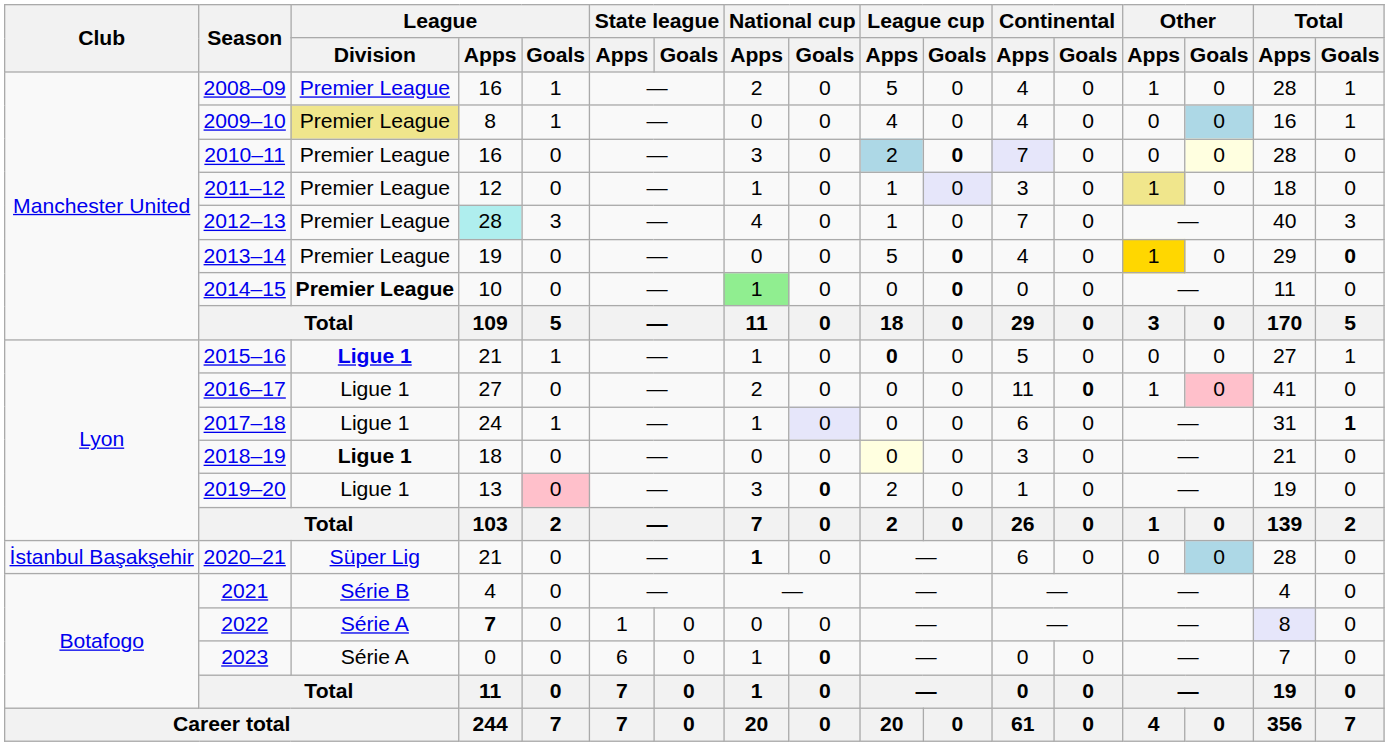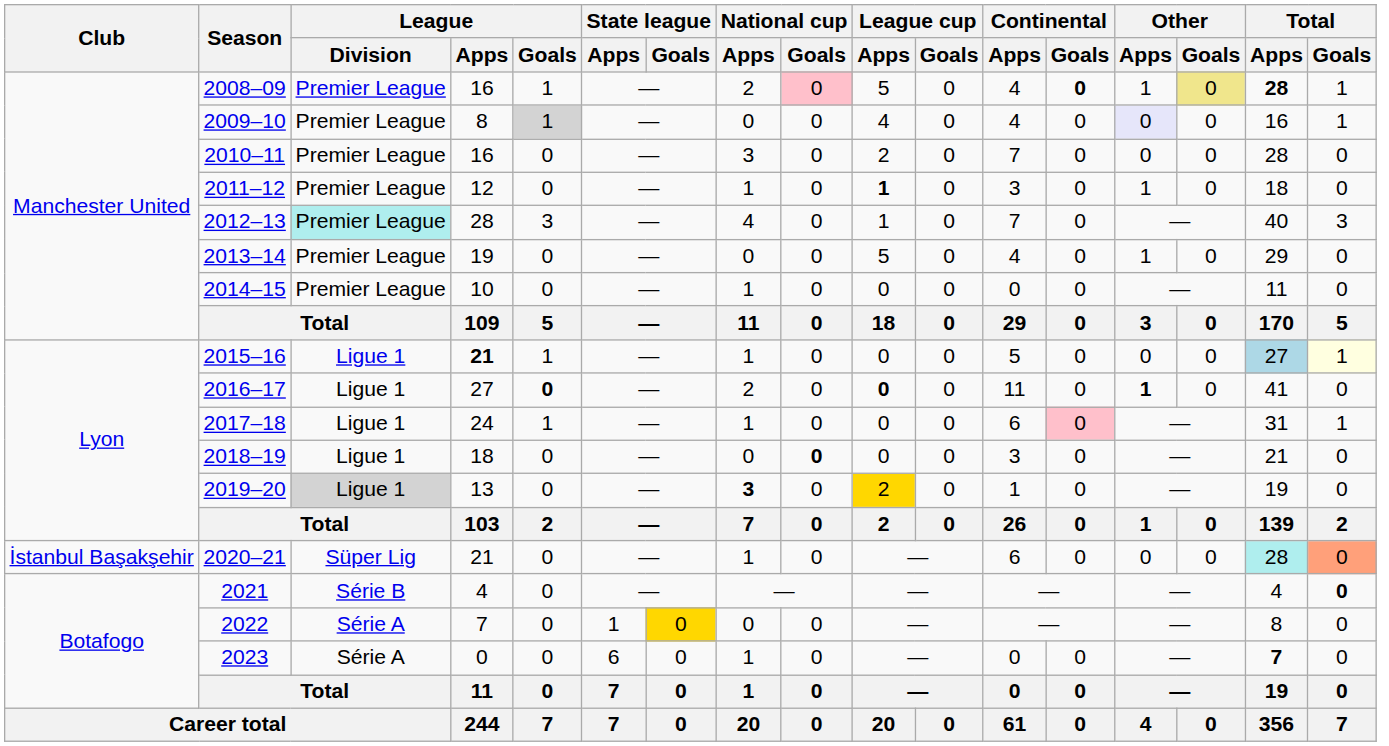(825, 88) no background -> (817, 88) pink background
(1088, 88) normal -> (1080, 88) bold
(1219, 88) no background -> (1211, 88) khaki background
(1285, 88) normal -> (1276, 88) bold
(375, 121) khaki background -> (371, 121) no background
(556, 121) no background -> (547, 121) lightgrey background
(1154, 121) no background -> (1146, 121) lavender background
(1219, 121) lightblue background -> (1211, 121) no background
(892, 155) lightblue background -> (884, 155) no background
(957, 155) bold -> (949, 155) normal
(1023, 155) lavender background -> (1015, 155) no background
(1219, 155) lightyellow background -> (1211, 155) no background
(892, 188) normal -> (884, 188) bold
(957, 188) lavender background -> (949, 188) no background
(1154, 188) khaki background -> (1146, 188) no background
(375, 222) no background -> (371, 222) paleturquoise background
(490, 222) paleturquoise background -> (482, 222) no background
(957, 255) bold -> (949, 255) normal
(1154, 255) gold background -> (1146, 255) no background
(1350, 255) bold -> (1342, 255) normal
(375, 289) bold -> (371, 289) normal
(757, 289) lightgreen background -> (748, 289) no background
(957, 289) bold -> (949, 289) normal
(375, 356) bold -> (371, 356) normal
(490, 356) normal -> (482, 356) bold
(892, 356) bold -> (884, 356) normal
(1285, 356) no background -> (1276, 356) lightblue background
(1350, 356) no background -> (1342, 356) lightyellow background
(556, 389) normal -> (547, 389) bold
(892, 389) normal -> (884, 389) bold
(1088, 389) bold -> (1080, 389) normal
(1154, 389) normal -> (1146, 389) bold
(1219, 389) pink background -> (1211, 389) no background
(825, 423) lavender background -> (817, 423) no background
(1088, 423) no background -> (1080, 423) pink background
(1350, 423) bold -> (1342, 423) normal
(375, 456) bold -> (371, 456) normal
(825, 456) normal -> (817, 456) bold
(892, 456) lightyellow background -> (884, 456) no background
(375, 490) no background -> (371, 490) lightgrey background
(556, 490) pink background -> (547, 490) no background
(757, 490) normal -> (748, 490) bold
(825, 490) bold -> (817, 490) normal
(892, 490) no background -> (884, 490) gold background
(757, 557) bold -> (748, 557) normal
(1219, 557) lightblue background -> (1211, 557) no background
(1285, 557) no background -> (1276, 557) paleturquoise background
(1350, 557) no background -> (1342, 557) lightsalmon background
(1350, 590) normal -> (1342, 590) bold
(490, 624) bold -> (482, 624) normal
(689, 624) no background -> (681, 624) gold background
(1285, 624) lavender background -> (1276, 624) no background
(825, 657) bold -> (817, 657) normal
(1285, 657) normal -> (1276, 657) bold
